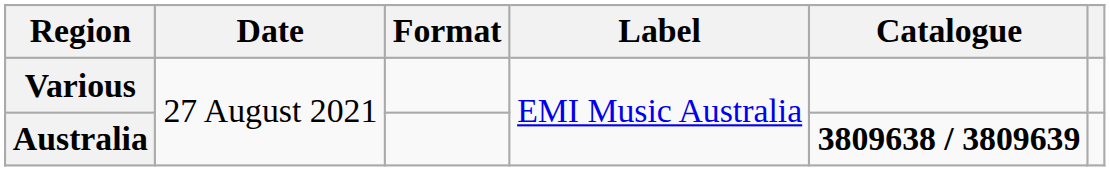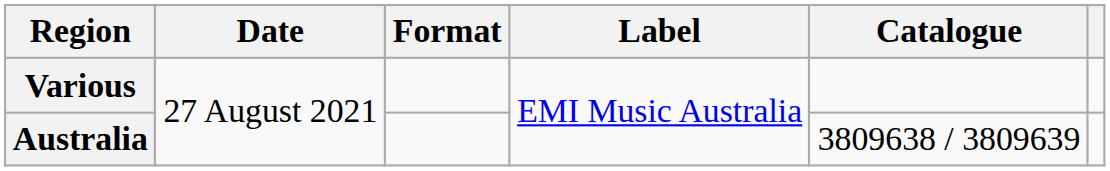(949, 138) bold -> (949, 138) normal
